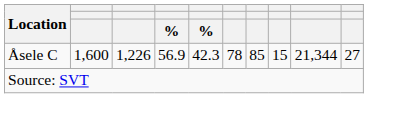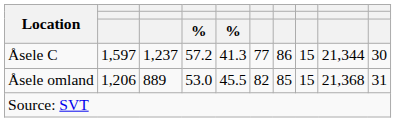(91, 55) 1,600 -> (118, 55) 1,597
(133, 55) 1,226 -> (161, 55) 1,237
(172, 55) 56.9 -> (199, 55) 57.2
(206, 55) 42.3 -> (233, 55) 41.3
(234, 55) 78 -> (262, 55) 77
(257, 55) 85 -> (284, 55) 86
(352, 55) 27 -> (379, 55) 30
+ row: (51, 80)
